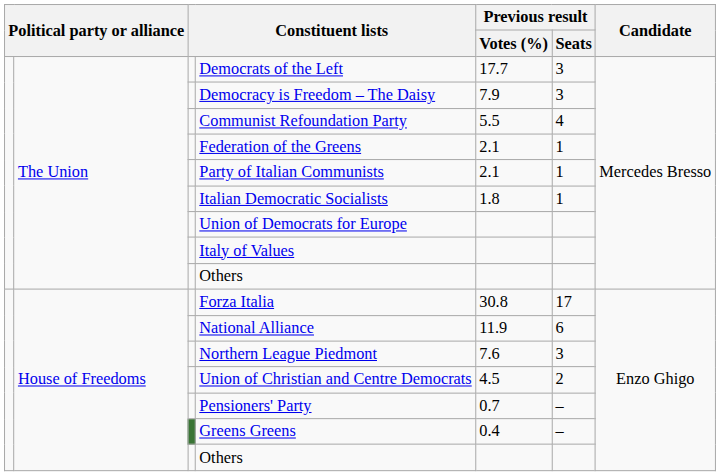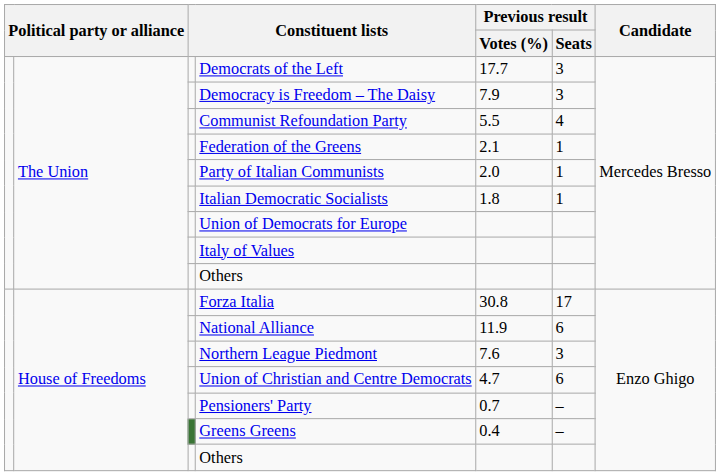(489, 172) 2.1 -> (489, 172) 2.0
(489, 379) 4.5 -> (489, 379) 4.7
(560, 379) 2 -> (560, 379) 6
